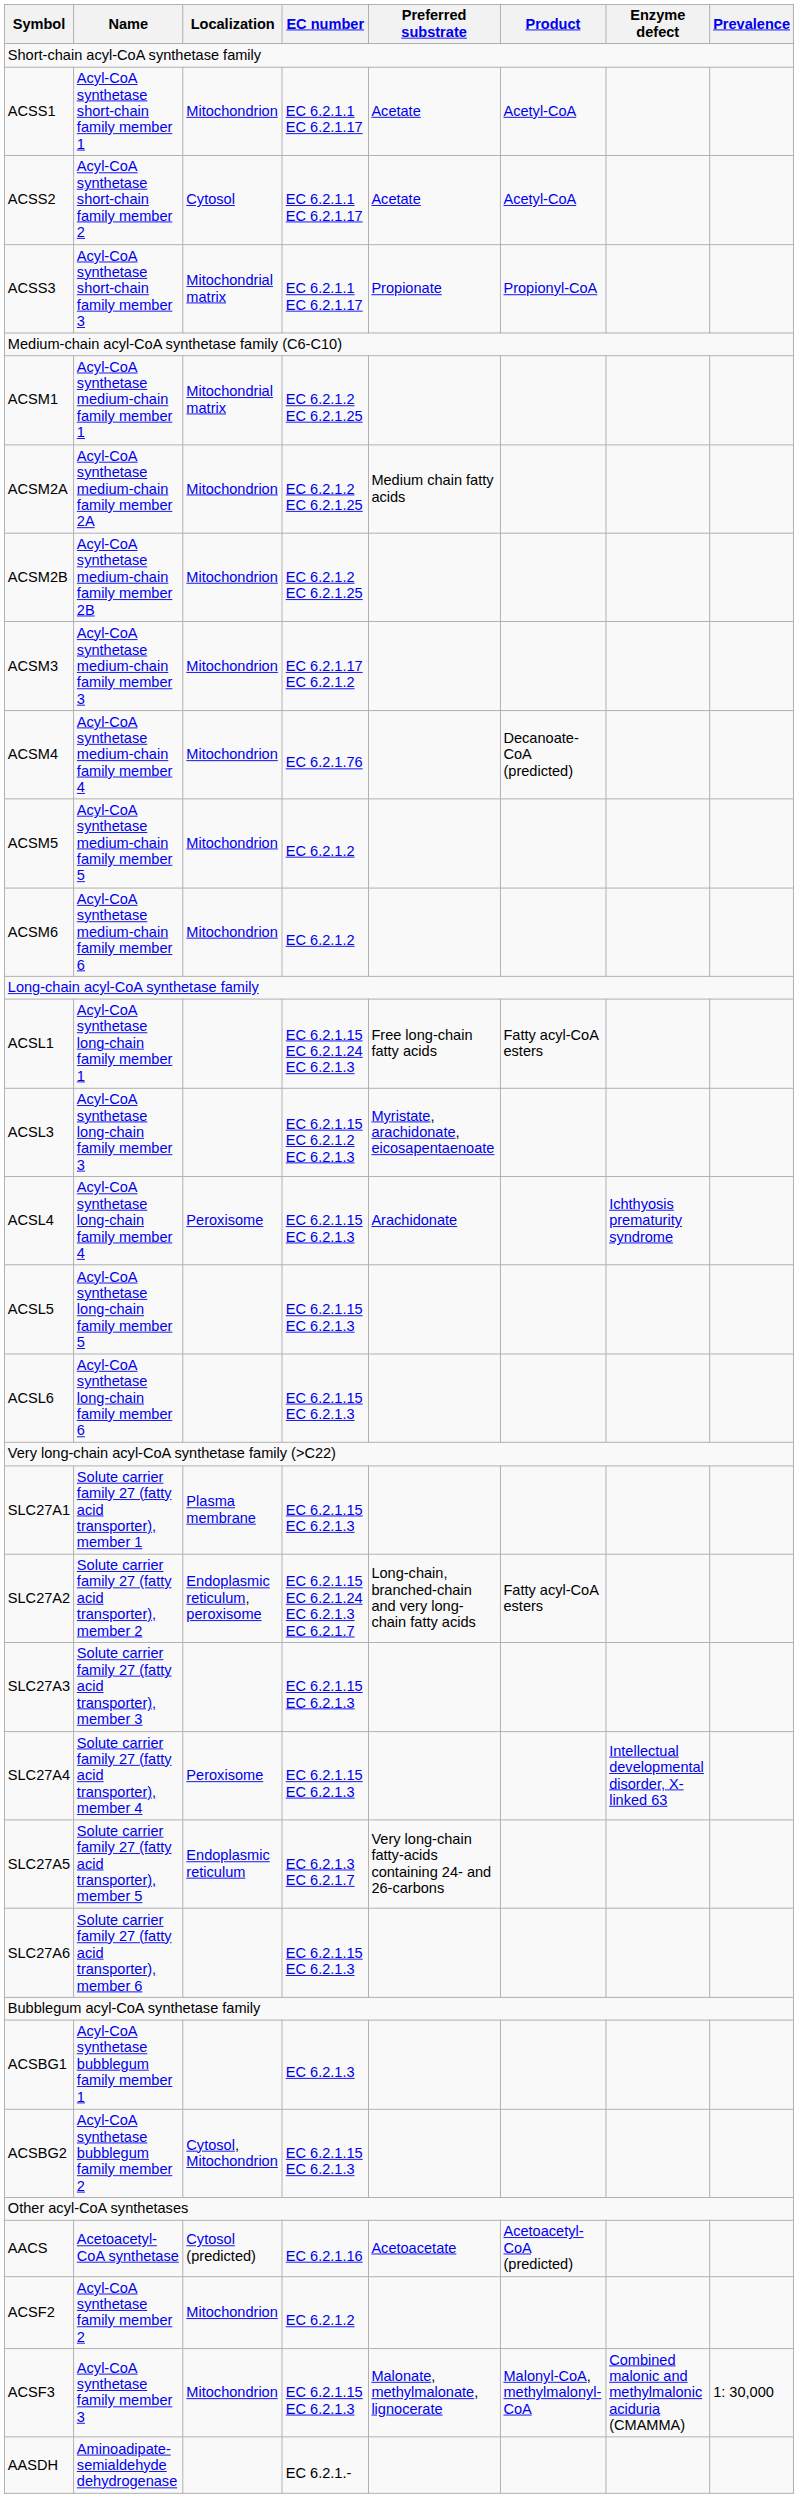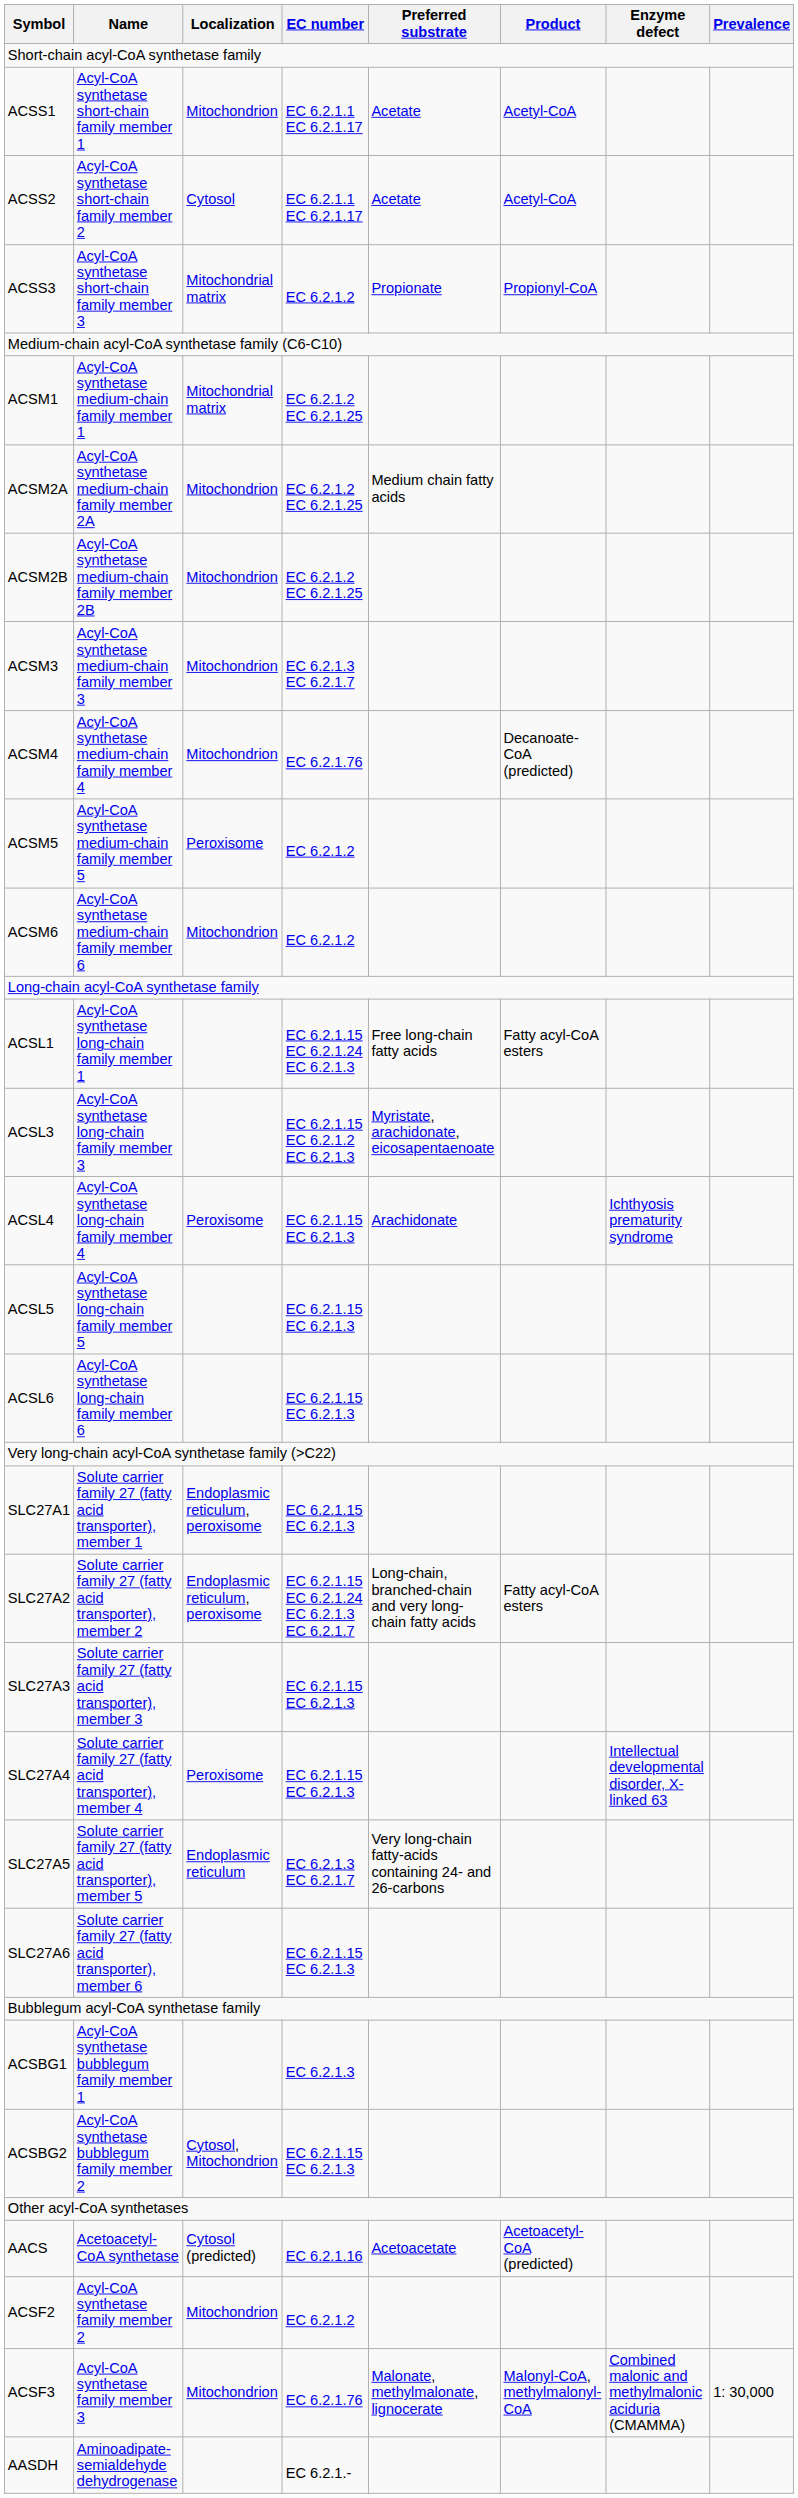(324, 296) EC 6.2.1.1 EC 6.2.1.17 -> (320, 296) EC 6.2.1.2
(324, 674) EC 6.2.1.17 EC 6.2.1.2 -> (320, 674) EC 6.2.1.3 EC 6.2.1.7
(232, 843) Mitochondrion -> (225, 843) Peroxisome
(221, 1509) Plasma membrane -> (228, 1509) Endoplasmic reticulum, peroxisome
(324, 2401) EC 6.2.1.15 EC 6.2.1.3 -> (324, 2401) EC 6.2.1.76
